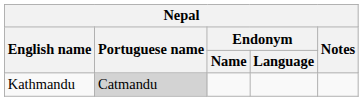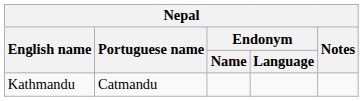(128, 84) lightgrey background -> (128, 84) no background
